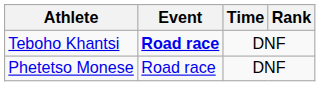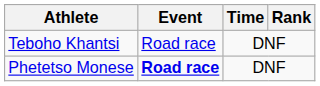(180, 43) bold -> (179, 43) normal
(179, 69) normal -> (180, 69) bold
